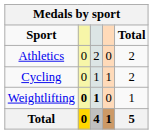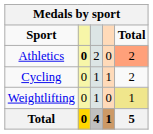(84, 56) normal -> (84, 56) bold
(132, 56) no background -> (132, 56) lightsalmon background
(84, 98) bold -> (84, 98) normal
(96, 98) bold -> (96, 98) normal
(132, 98) no background -> (132, 98) khaki background
